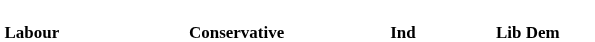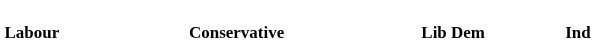columns swapped: (528, 9) <-> (403, 9)
